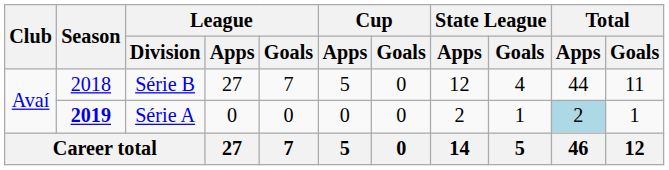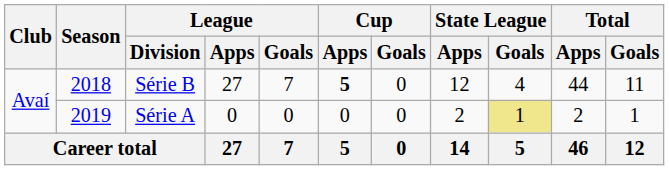(345, 84) normal -> (345, 84) bold
(91, 116) bold -> (91, 116) normal
(520, 116) no background -> (520, 116) khaki background
(578, 116) lightblue background -> (578, 116) no background
